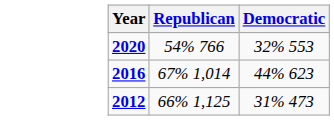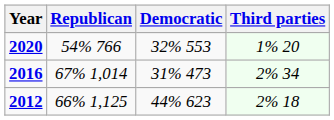+ column: (278, 18)
(284, 74) 44% 623 -> (181, 74) 31% 473
(284, 101) 31% 473 -> (181, 101) 44% 623
